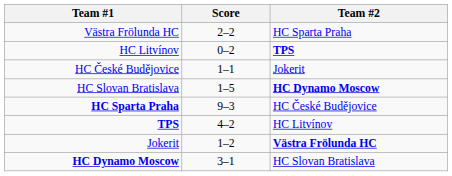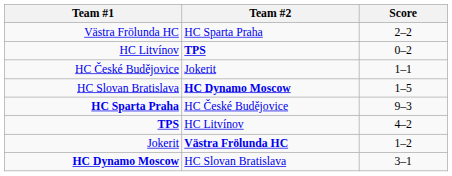columns swapped: (226, 13) <-> (359, 13)
